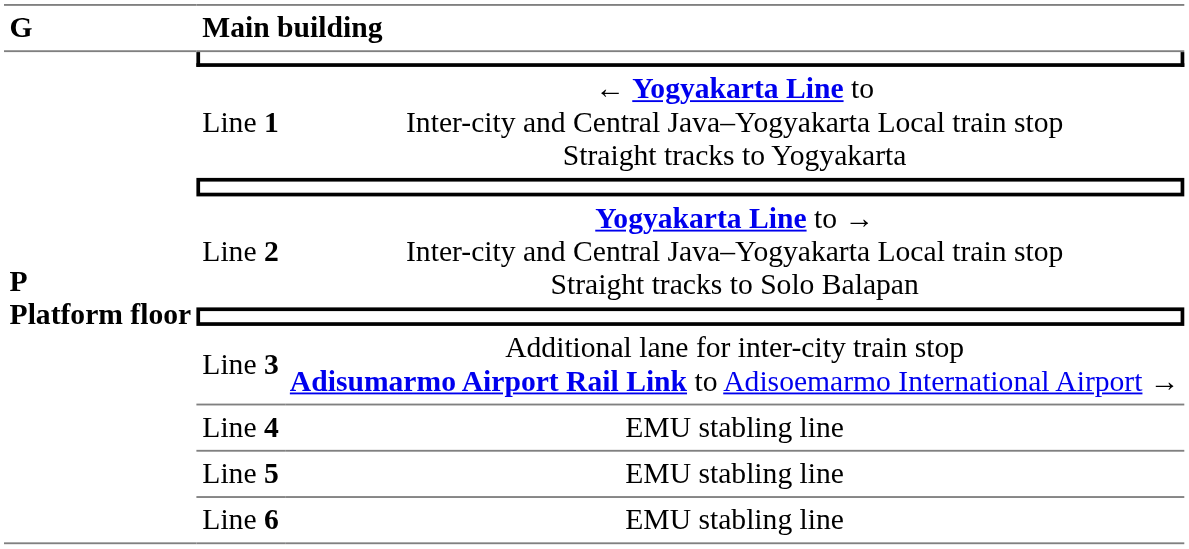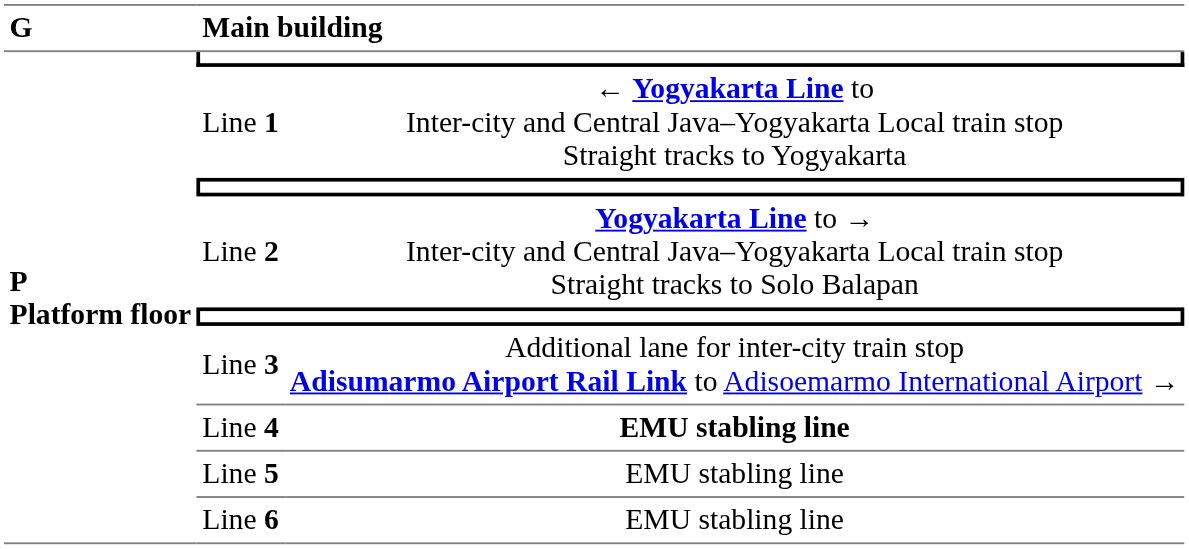(735, 427) normal -> (735, 427) bold
